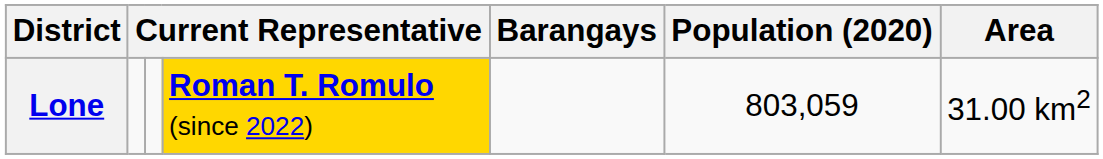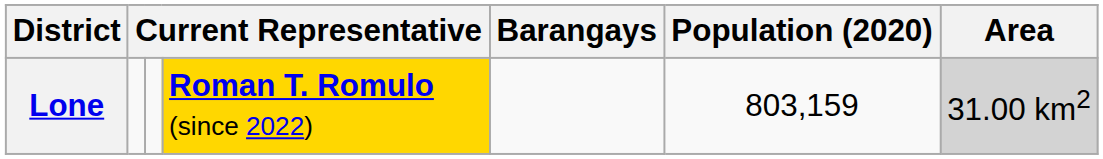(802, 105) 803,059 -> (802, 105) 803,159
(1019, 106) no background -> (1019, 106) lightgrey background
